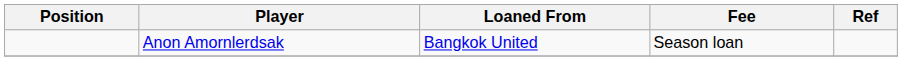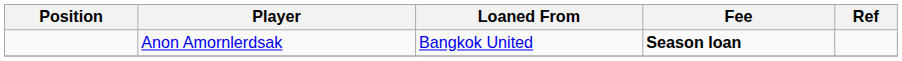(698, 42) normal -> (694, 42) bold
